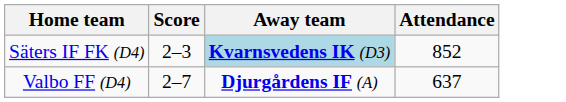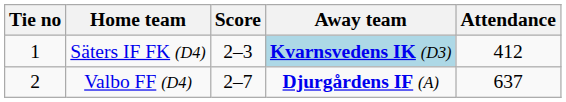+ column: (35, 19)
(447, 50) 852 -> (508, 50) 412
